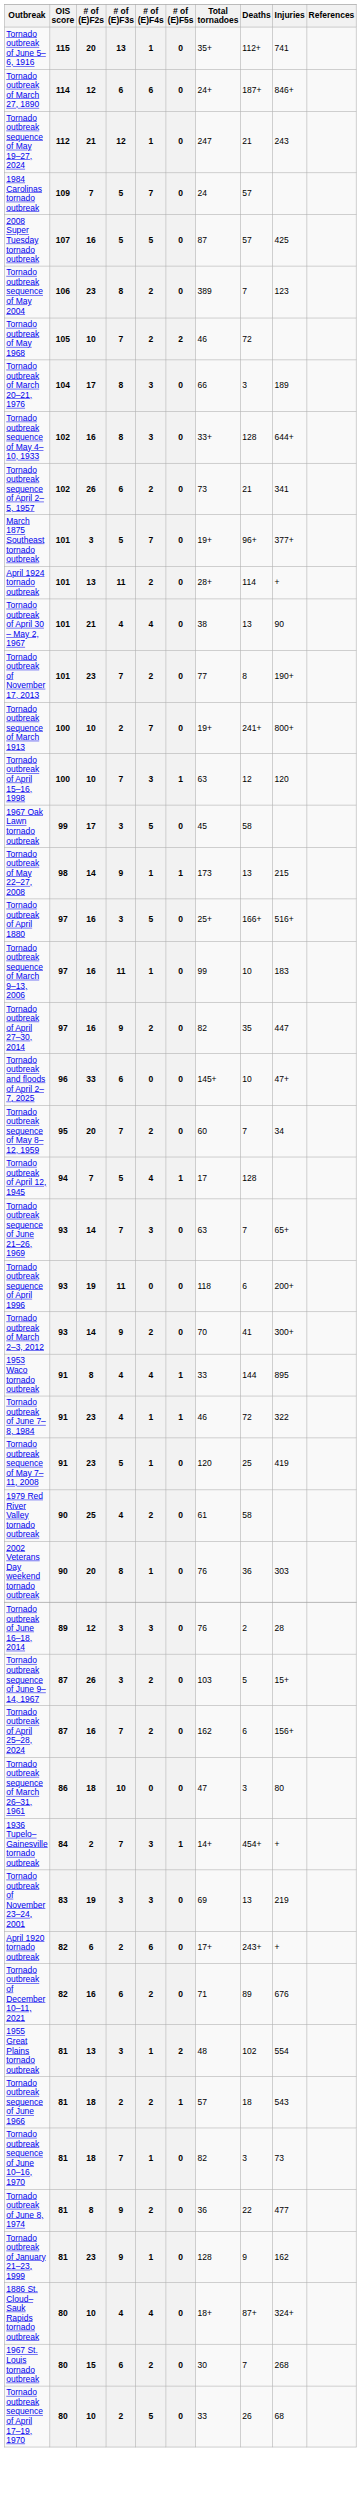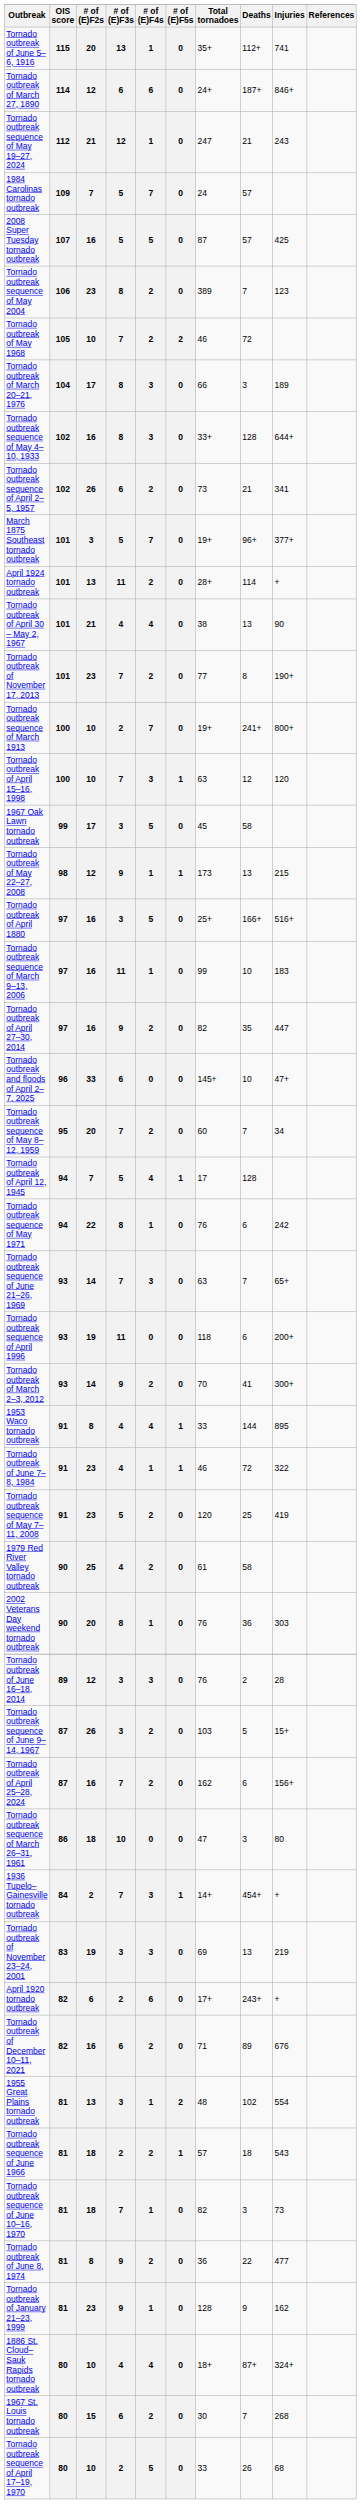(91, 873) 14 -> (91, 873) 12
+ row: (25, 1225)
(151, 1464) 1 -> (151, 1515) 2
